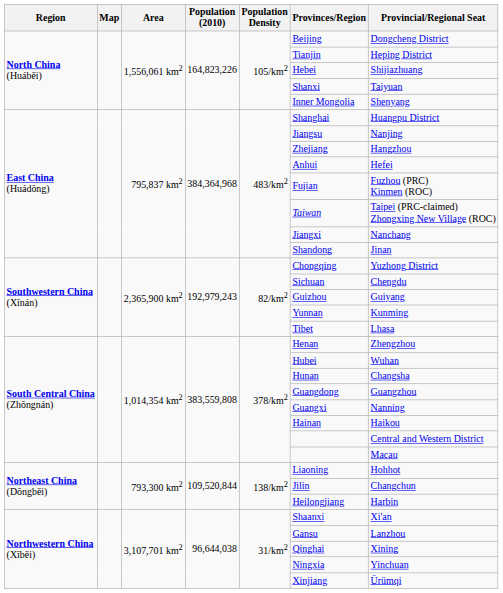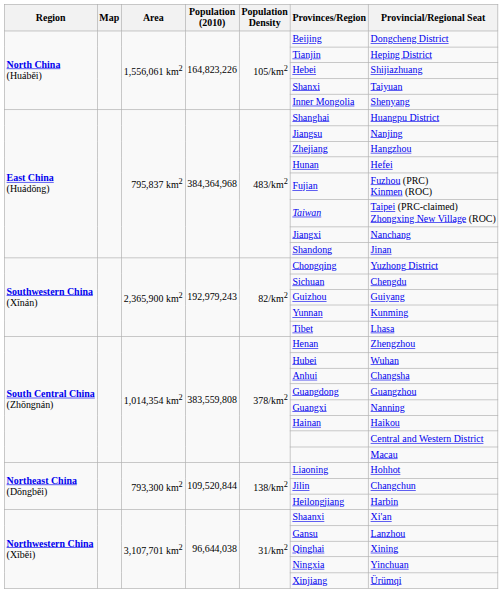(305, 165) Anhui -> (306, 165) Hunan
(306, 376) Hunan -> (305, 376) Anhui
